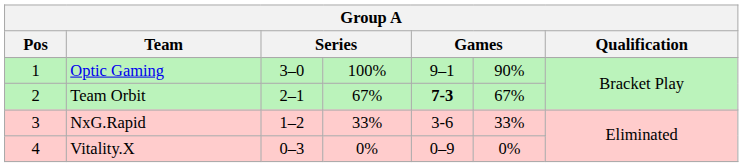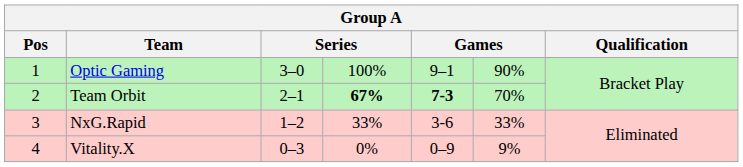(367, 96) normal -> (367, 96) bold
(509, 96) 67% -> (509, 96) 70%
(509, 148) 0% -> (509, 148) 9%
